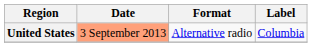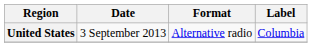(123, 32) lightsalmon background -> (123, 32) no background
